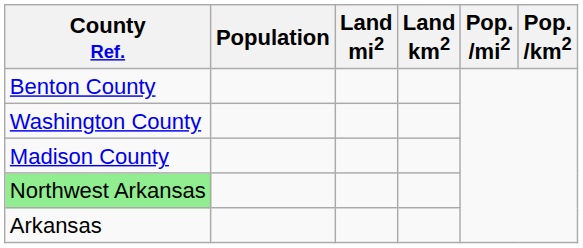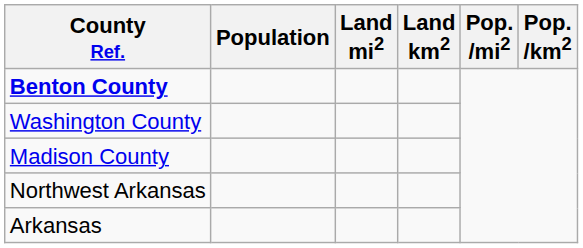(83, 86) normal -> (89, 86) bold
(108, 191) lightgreen background -> (108, 191) no background
